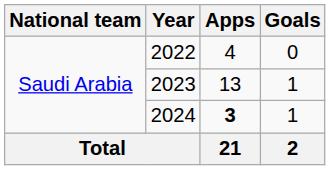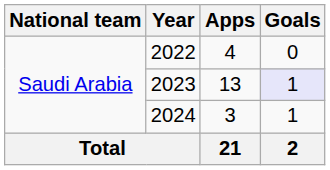(293, 84) no background -> (293, 84) lavender background
(230, 116) bold -> (230, 116) normal
